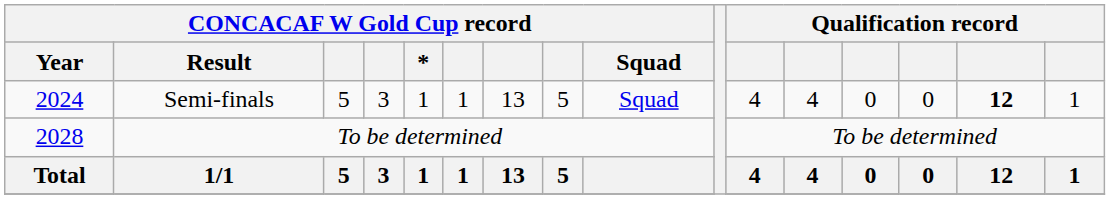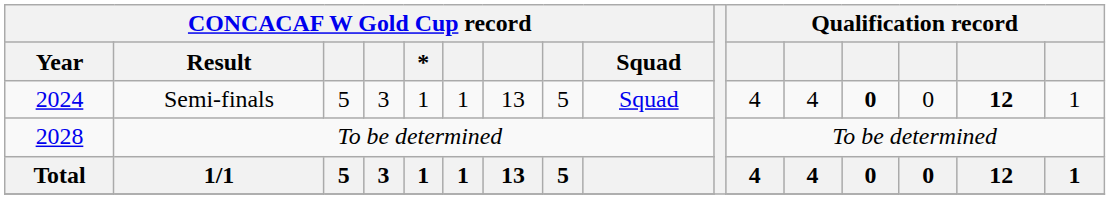(870, 99) normal -> (870, 99) bold
